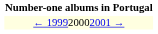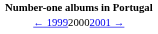(79, 22) lightyellow background -> (79, 22) no background
